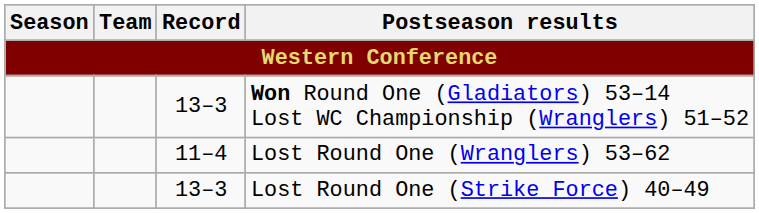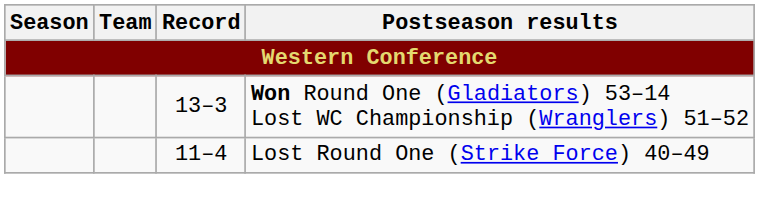- row: (461, 155)
(201, 190) 13–3 -> (201, 155) 11–4
